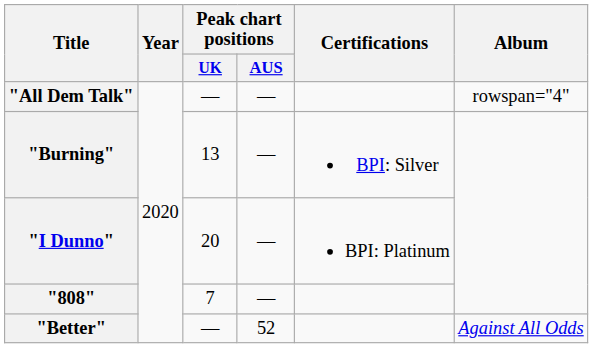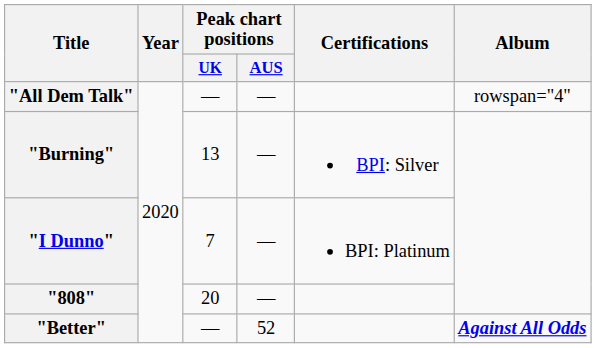(210, 240) 20 -> (210, 240) 7
(210, 298) 7 -> (210, 298) 20
(521, 328) normal -> (522, 328) bold
